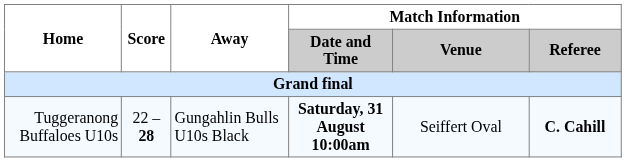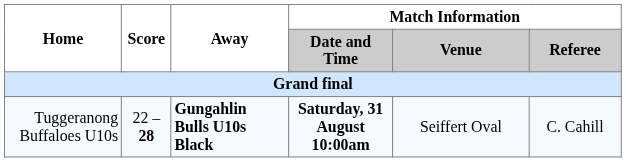(227, 126) normal -> (211, 126) bold
(575, 126) bold -> (575, 126) normal
